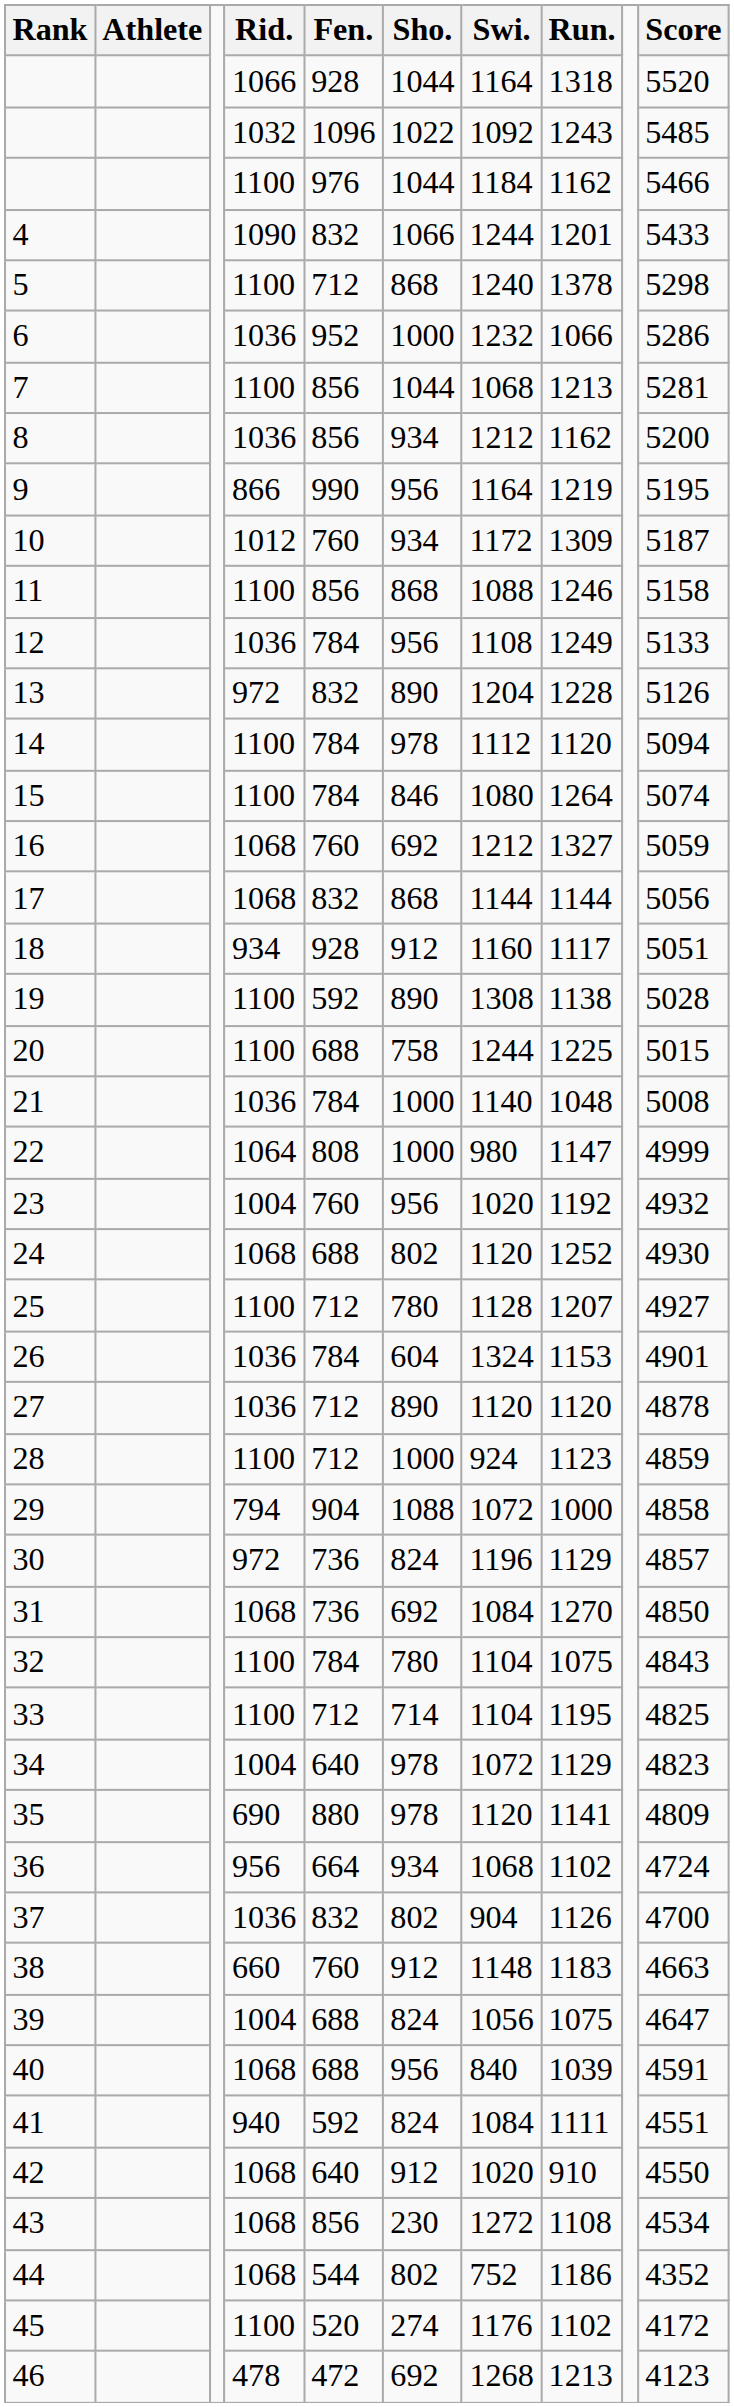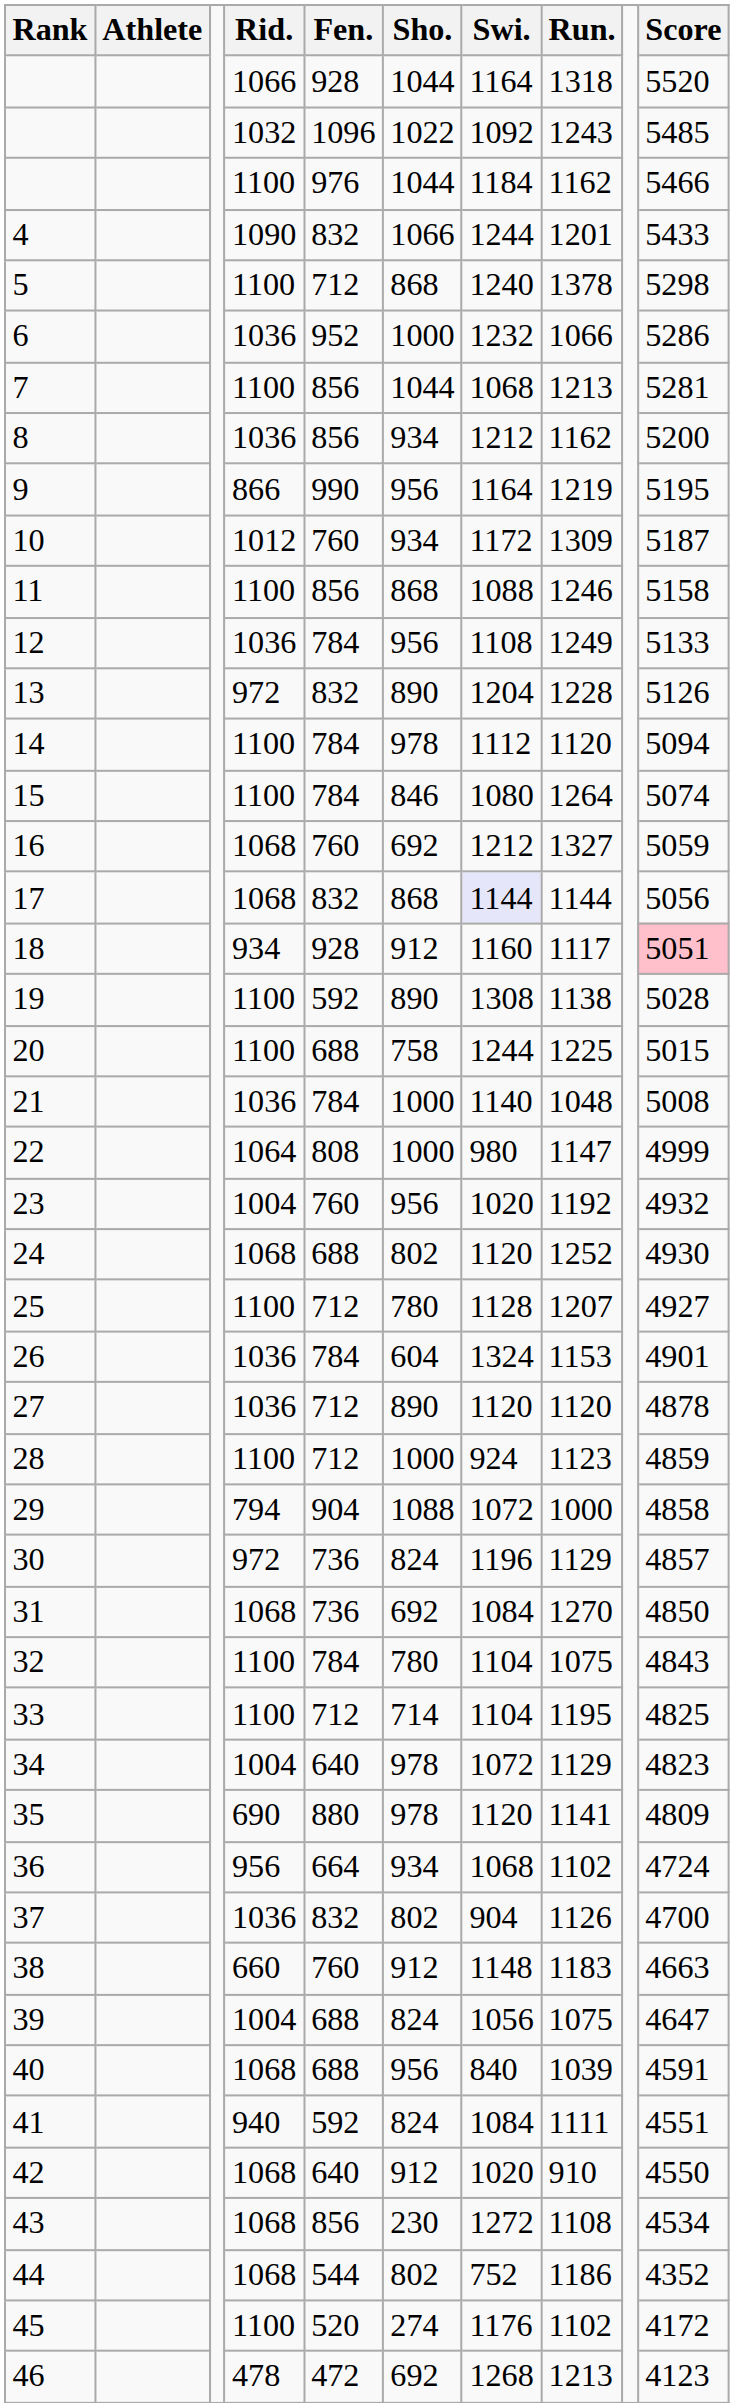(501, 897) no background -> (501, 897) lavender background
(677, 948) no background -> (677, 948) pink background
